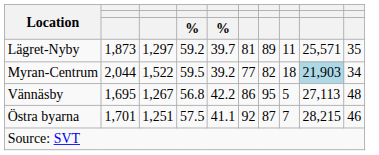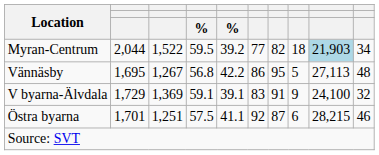- row: (44, 50)
+ row: (58, 94)
(286, 116) 7 -> (295, 116) 6
